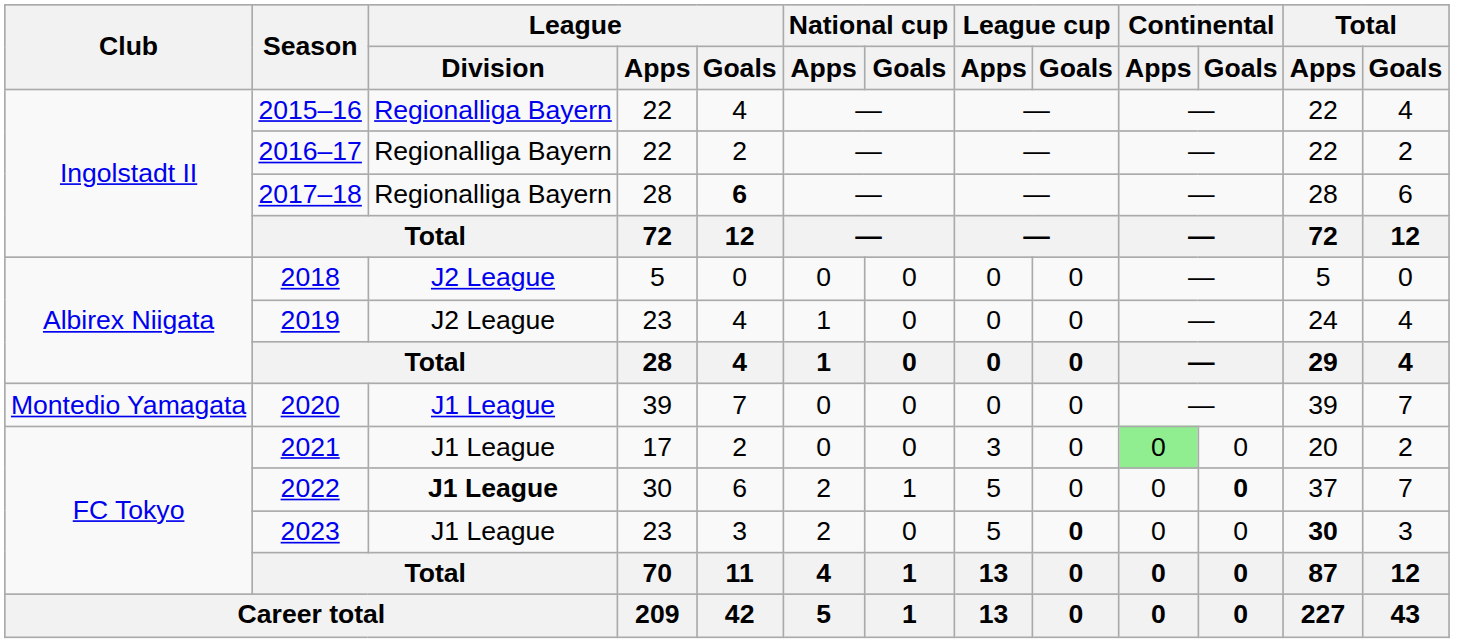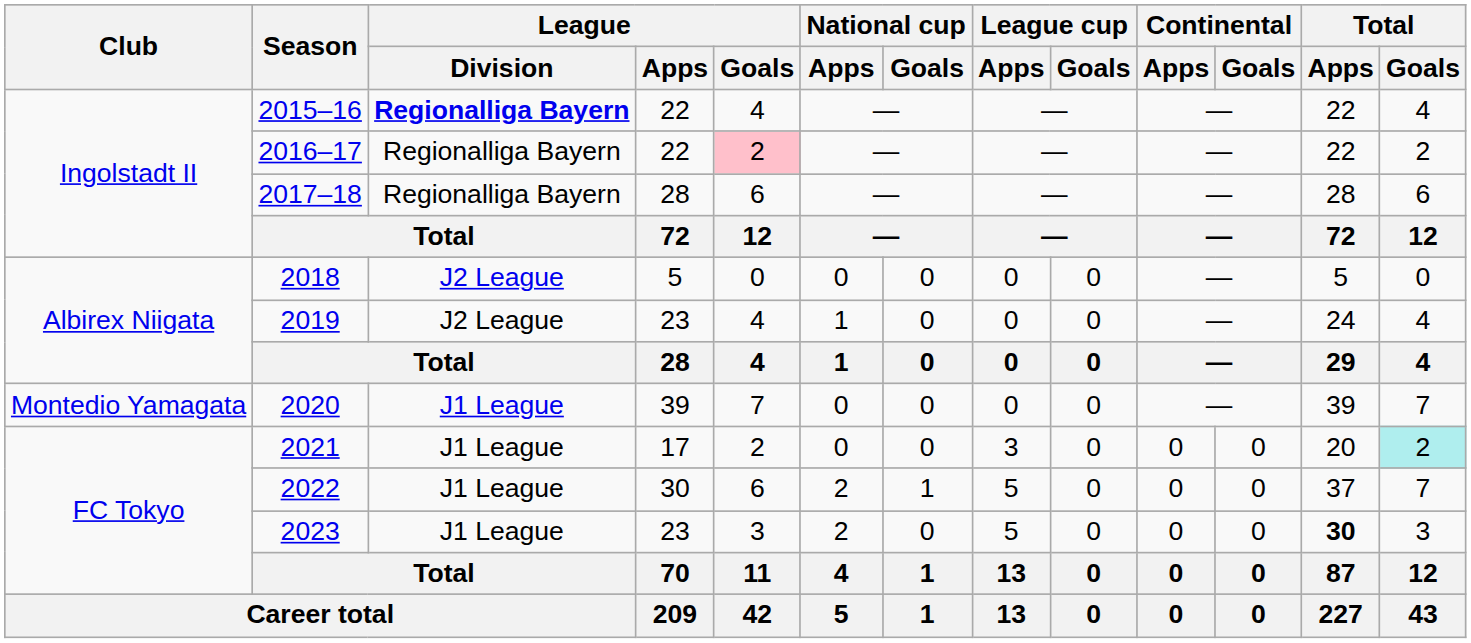(493, 109) normal -> (502, 109) bold
(740, 151) no background -> (757, 151) pink background
(740, 194) bold -> (757, 194) normal
(1158, 446) lightgreen background -> (1176, 446) no background
(1405, 446) no background -> (1423, 446) paleturquoise background
(493, 488) bold -> (502, 488) normal
(1241, 488) bold -> (1258, 488) normal
(1076, 531) bold -> (1094, 531) normal
